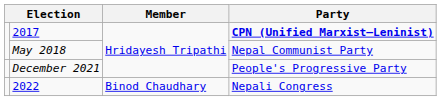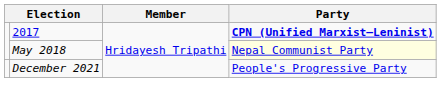(302, 50) no background -> (302, 50) lightyellow background
- row: (26, 86)
